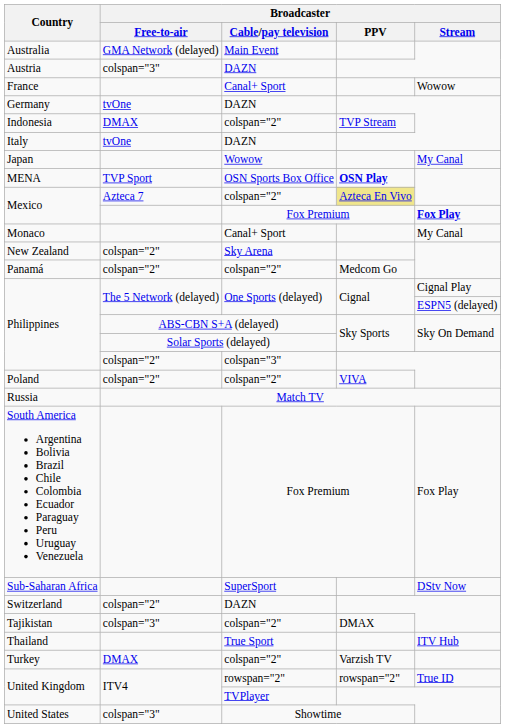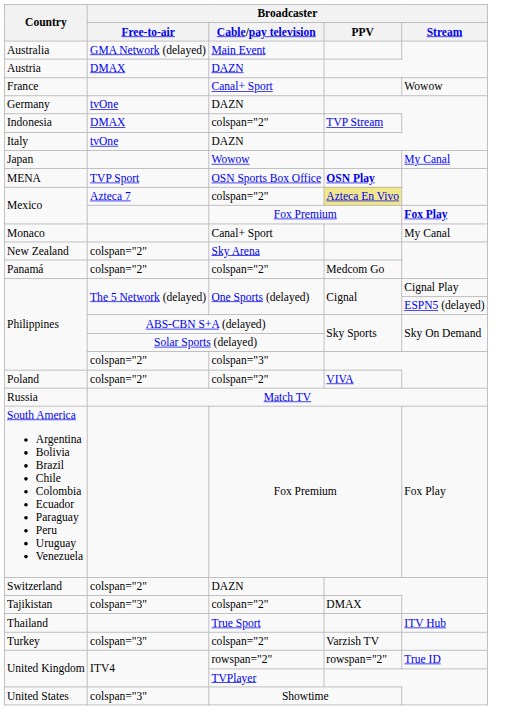(131, 68) colspan="3" -> (108, 68) DMAX
- row: (52, 586)
(120, 659) DMAX -> (119, 641) colspan="3"
